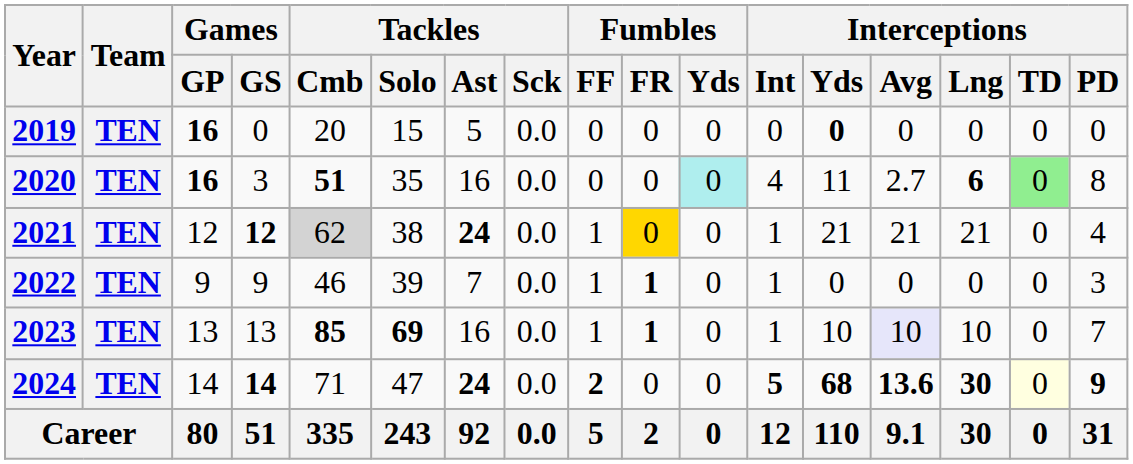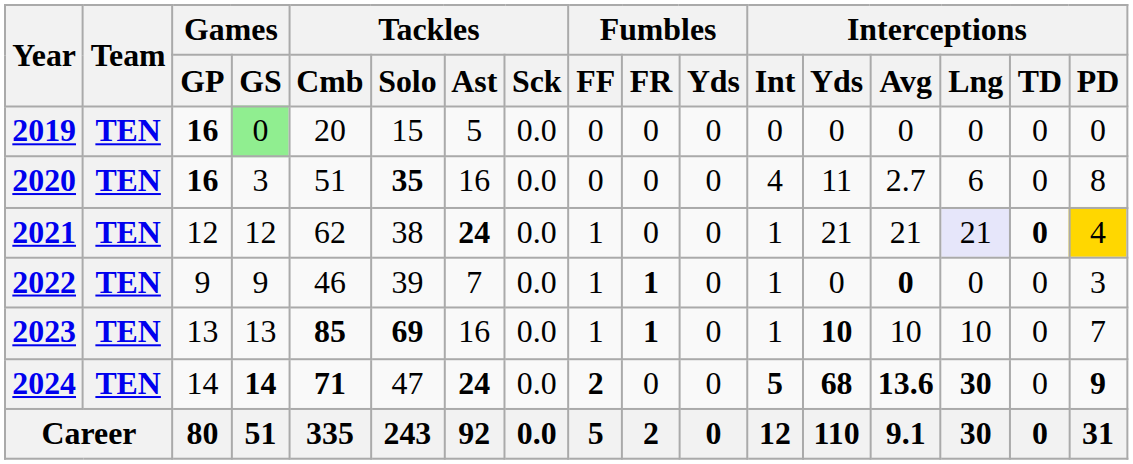(260, 130) no background -> (260, 130) lightgreen background
(837, 130) bold -> (837, 130) normal
(330, 181) bold -> (330, 181) normal
(407, 181) normal -> (407, 181) bold
(713, 181) paleturquoise background -> (713, 181) no background
(976, 181) bold -> (976, 181) normal
(1040, 181) lightgreen background -> (1040, 181) no background
(260, 231) bold -> (260, 231) normal
(330, 231) lightgrey background -> (330, 231) no background
(651, 231) gold background -> (651, 231) no background
(976, 231) no background -> (976, 231) lavender background
(1040, 231) normal -> (1040, 231) bold
(1098, 231) no background -> (1098, 231) gold background
(906, 282) normal -> (906, 282) bold
(837, 332) normal -> (837, 332) bold
(906, 332) lavender background -> (906, 332) no background
(330, 383) normal -> (330, 383) bold
(1040, 383) lightyellow background -> (1040, 383) no background
